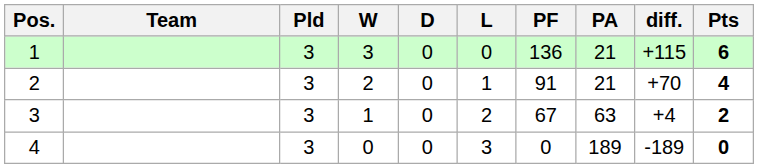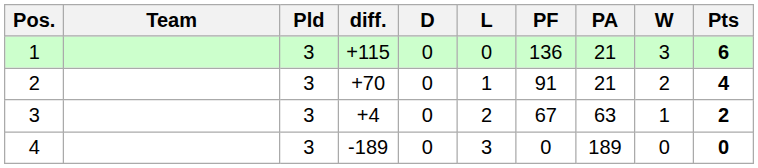columns swapped: (368, 20) <-> (664, 20)
